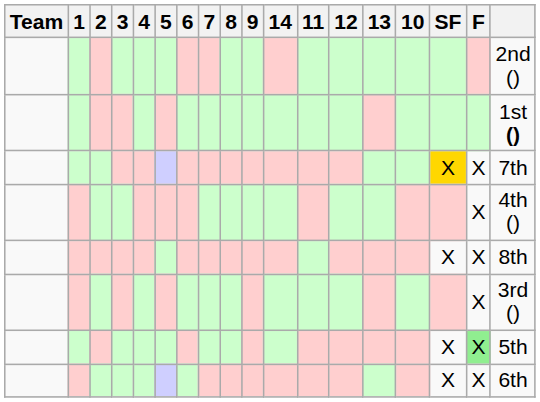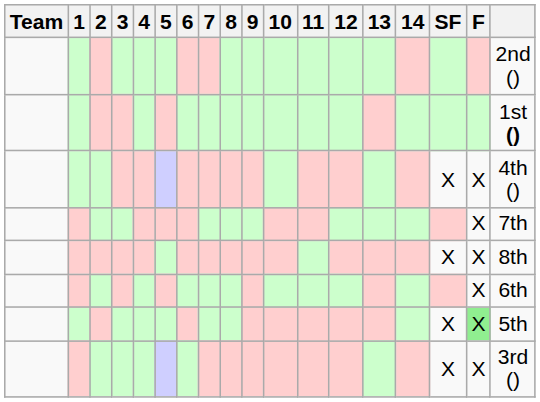columns swapped: (413, 21) <-> (280, 21)
(448, 167) gold background -> (448, 179) no background
(513, 167) 7th -> (513, 179) 4th ()
(513, 212) 4th () -> (513, 224) 7th
(513, 302) 3rd () -> (513, 290) 6th
(513, 380) 6th -> (513, 368) 3rd ()
